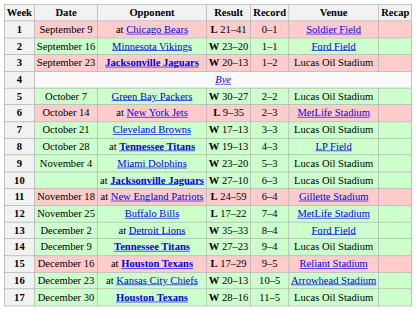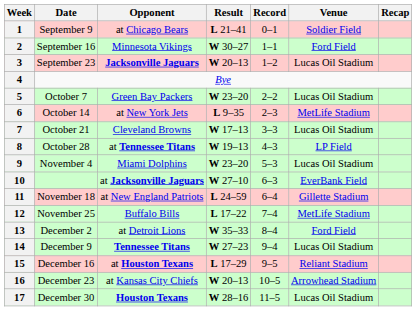(229, 46) W 23–20 -> (229, 46) W 30–27
(229, 96) W 30–27 -> (229, 96) W 23–20
(334, 180) Lucas Oil Stadium -> (334, 180) EverBank Field
